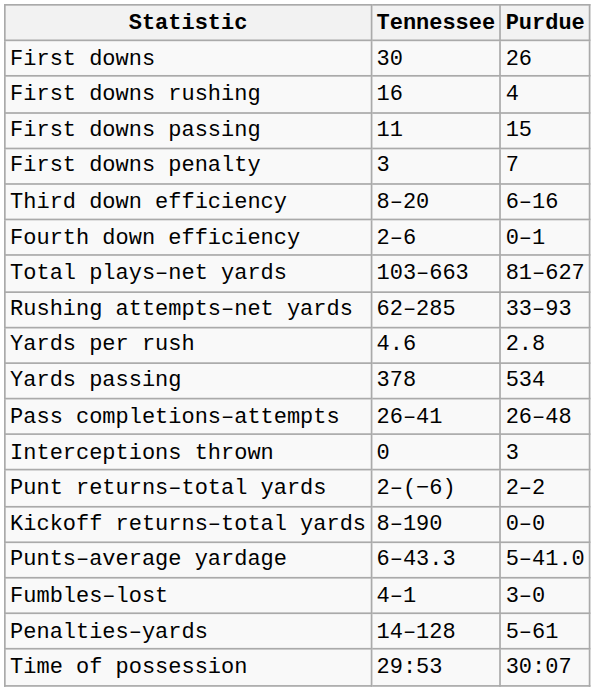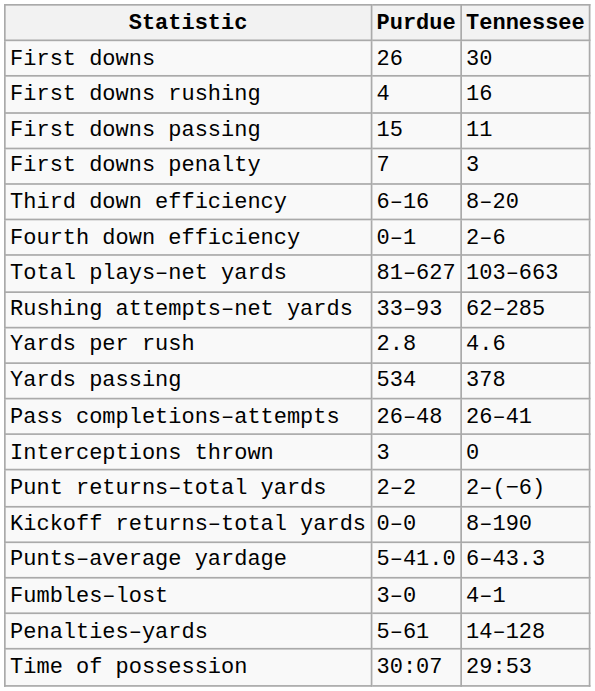columns swapped: (436, 23) <-> (545, 23)
